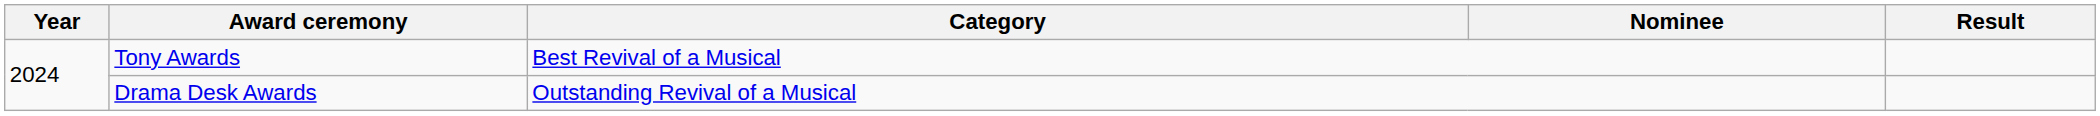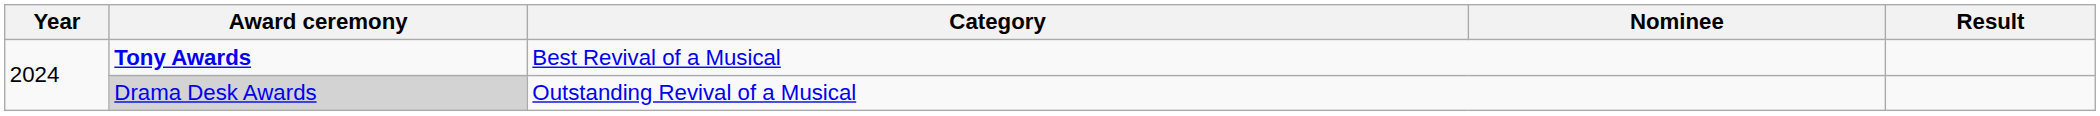(177, 57) normal -> (183, 57) bold
(215, 92) no background -> (215, 92) lightgrey background
